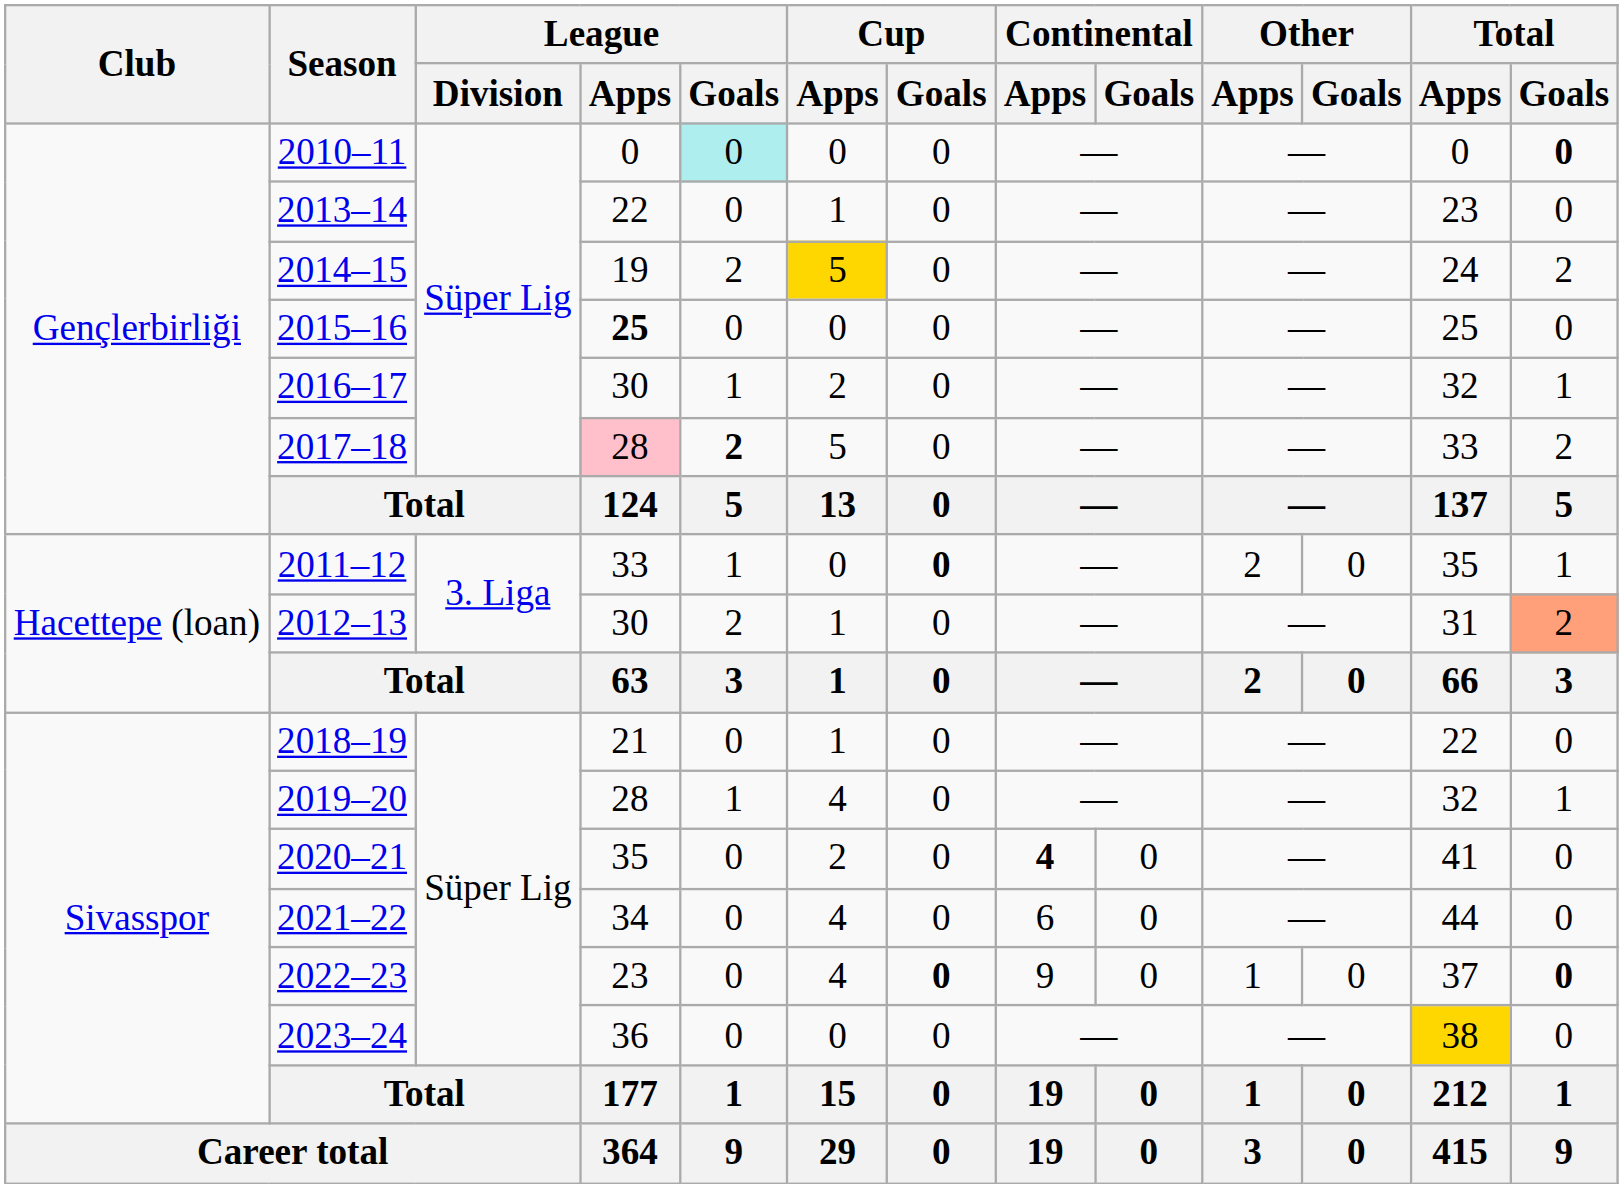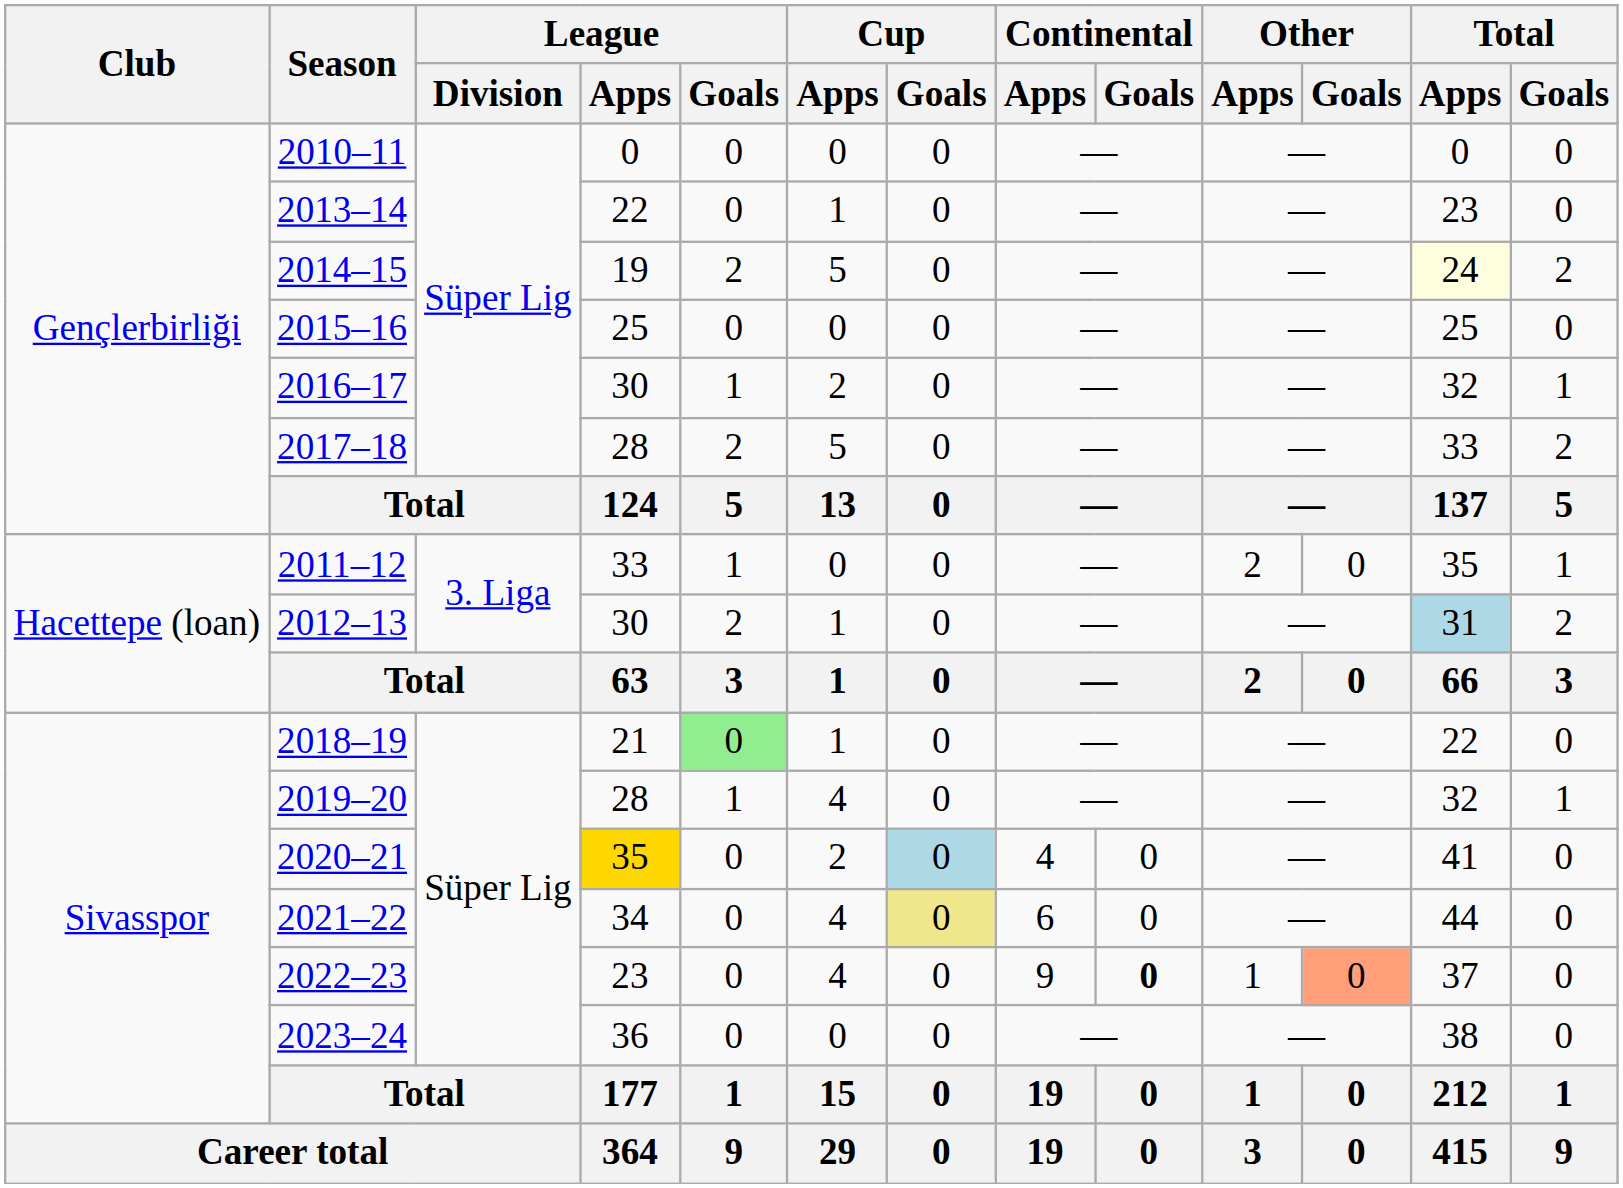(734, 151) paleturquoise background -> (734, 151) no background
(1564, 151) bold -> (1564, 151) normal
(837, 269) gold background -> (837, 269) no background
(1460, 269) no background -> (1460, 269) lightyellow background
(630, 328) bold -> (630, 328) normal
(630, 446) pink background -> (630, 446) no background
(734, 446) bold -> (734, 446) normal
(941, 563) bold -> (941, 563) normal
(1460, 622) no background -> (1460, 622) lightblue background
(1564, 622) lightsalmon background -> (1564, 622) no background
(734, 740) no background -> (734, 740) lightgreen background
(630, 858) no background -> (630, 858) gold background
(941, 858) no background -> (941, 858) lightblue background
(1045, 858) bold -> (1045, 858) normal
(941, 916) no background -> (941, 916) khaki background
(941, 975) bold -> (941, 975) normal
(1149, 975) normal -> (1149, 975) bold
(1356, 975) no background -> (1356, 975) lightsalmon background
(1564, 975) bold -> (1564, 975) normal
(1460, 1034) gold background -> (1460, 1034) no background
